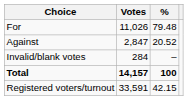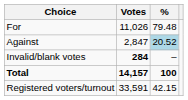(165, 42) no background -> (165, 42) lightblue background
(140, 57) normal -> (140, 57) bold
